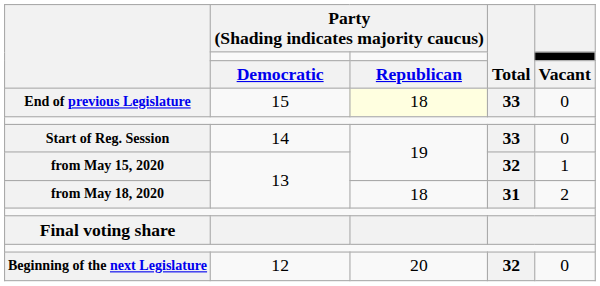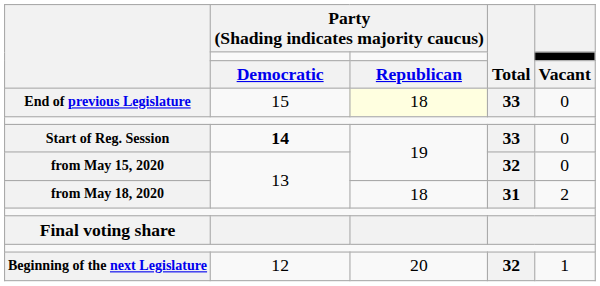(280, 138) normal -> (280, 138) bold
(565, 166) 1 -> (565, 166) 0
(565, 266) 0 -> (565, 266) 1
